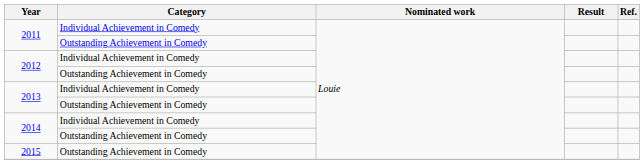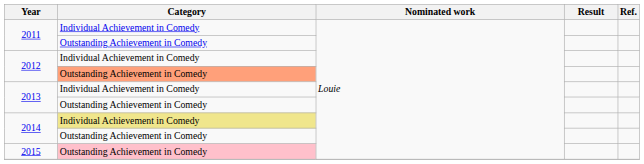(133, 74) no background -> (133, 74) lightsalmon background
(130, 120) no background -> (130, 120) khaki background
(133, 151) no background -> (133, 151) pink background
